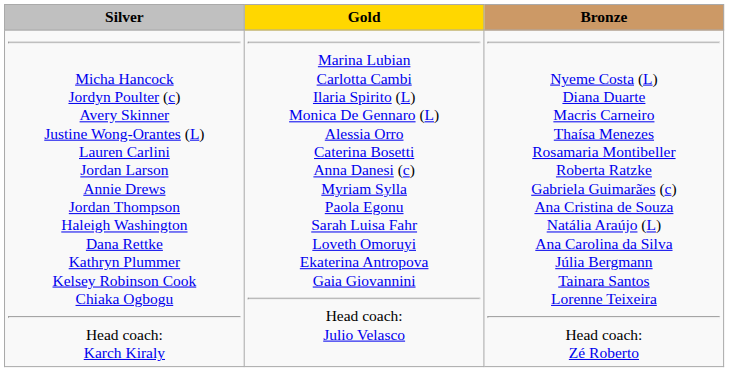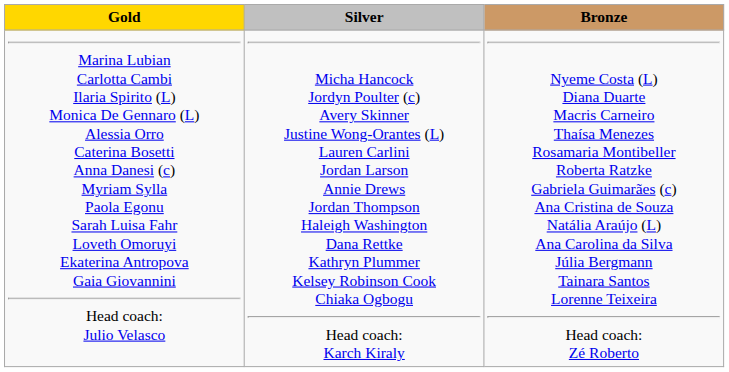columns swapped: (364, 17) <-> (124, 17)
